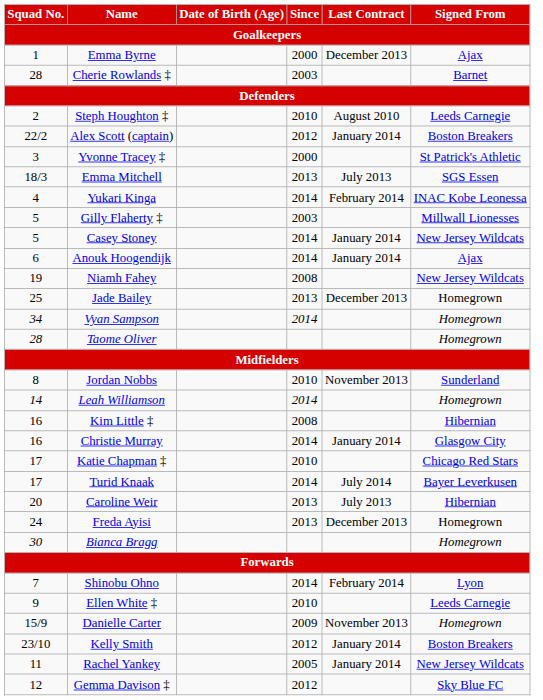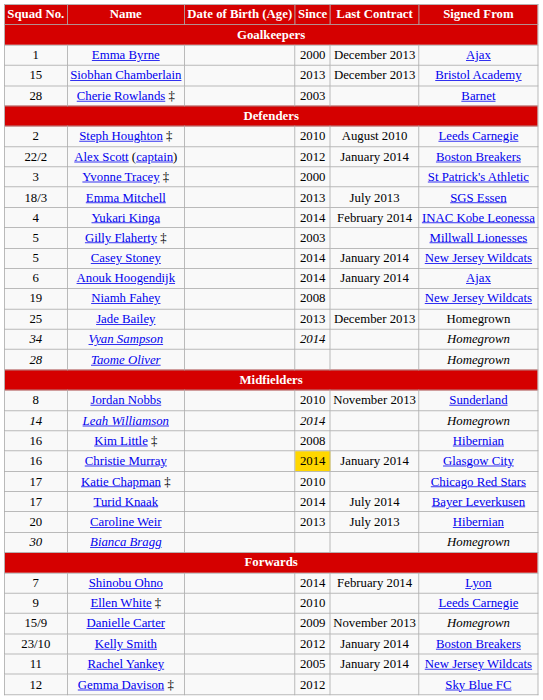+ row: (126, 75)
(305, 440) no background -> (313, 461) gold background
- row: (122, 522)
